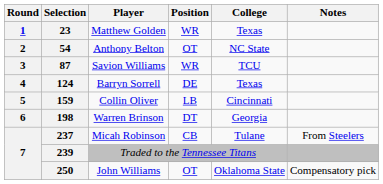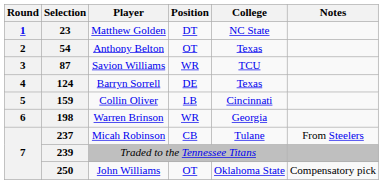(190, 30) WR -> (190, 30) DT
(249, 30) Texas -> (249, 30) NC State
(249, 48) NC State -> (249, 48) Texas
(190, 118) DT -> (190, 118) WR
